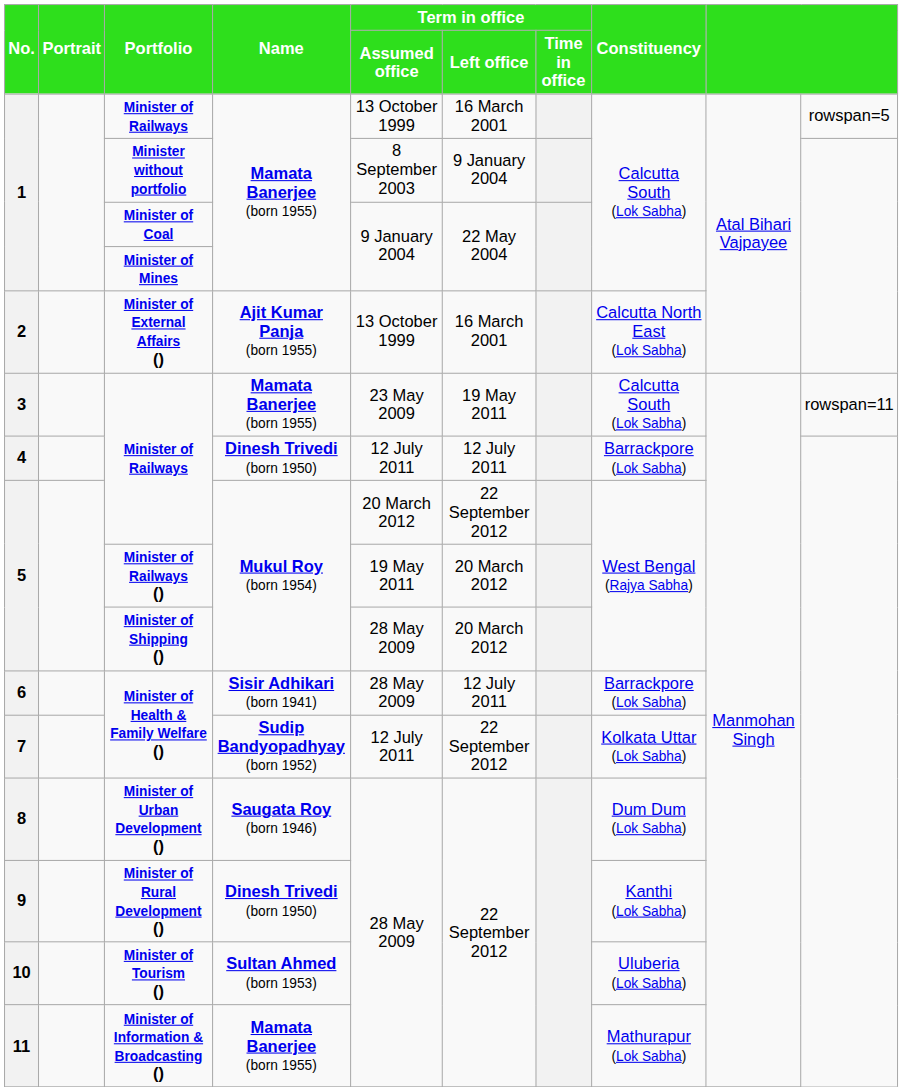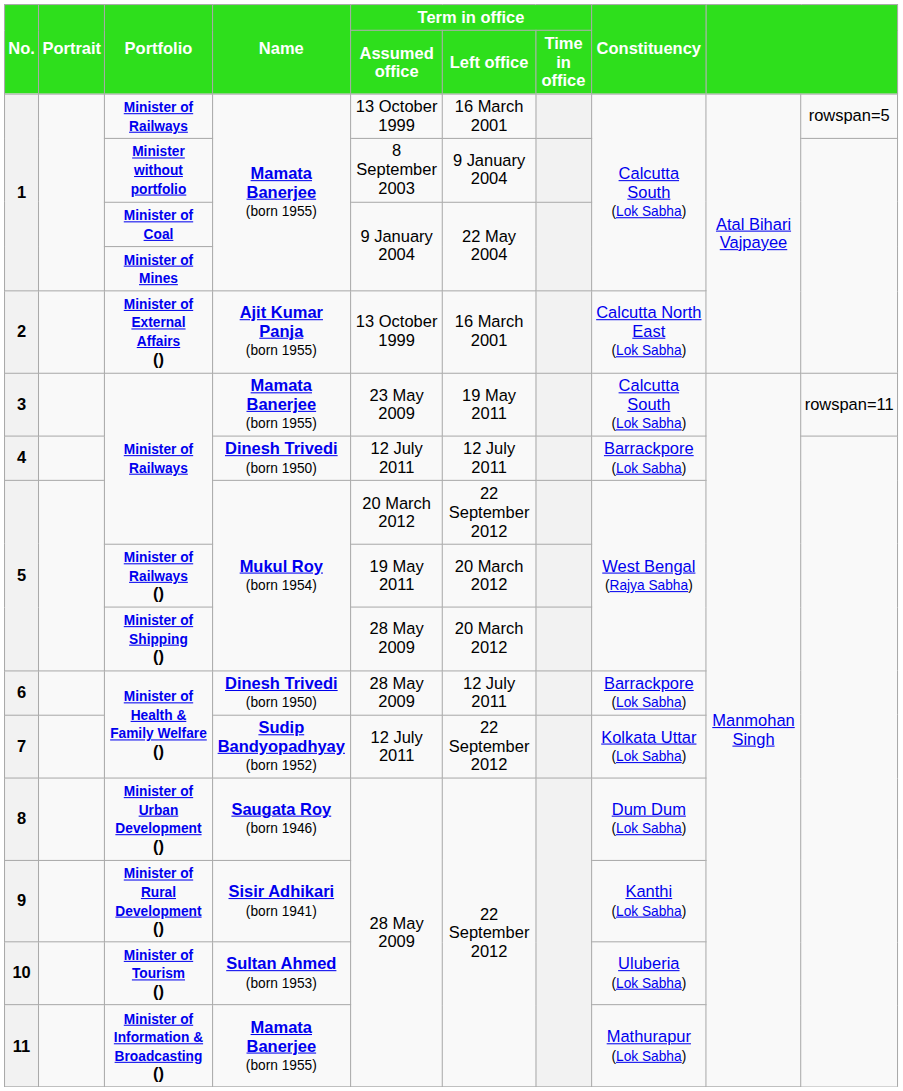(281, 692) Sisir Adhikari (born 1941) -> (281, 692) Dinesh Trivedi (born 1950)
(281, 900) Dinesh Trivedi (born 1950) -> (281, 900) Sisir Adhikari (born 1941)
